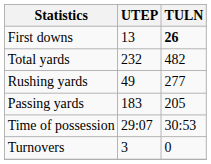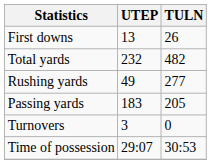(172, 37) bold -> (172, 37) normal
rows swapped: (36, 147) <-> (61, 125)
